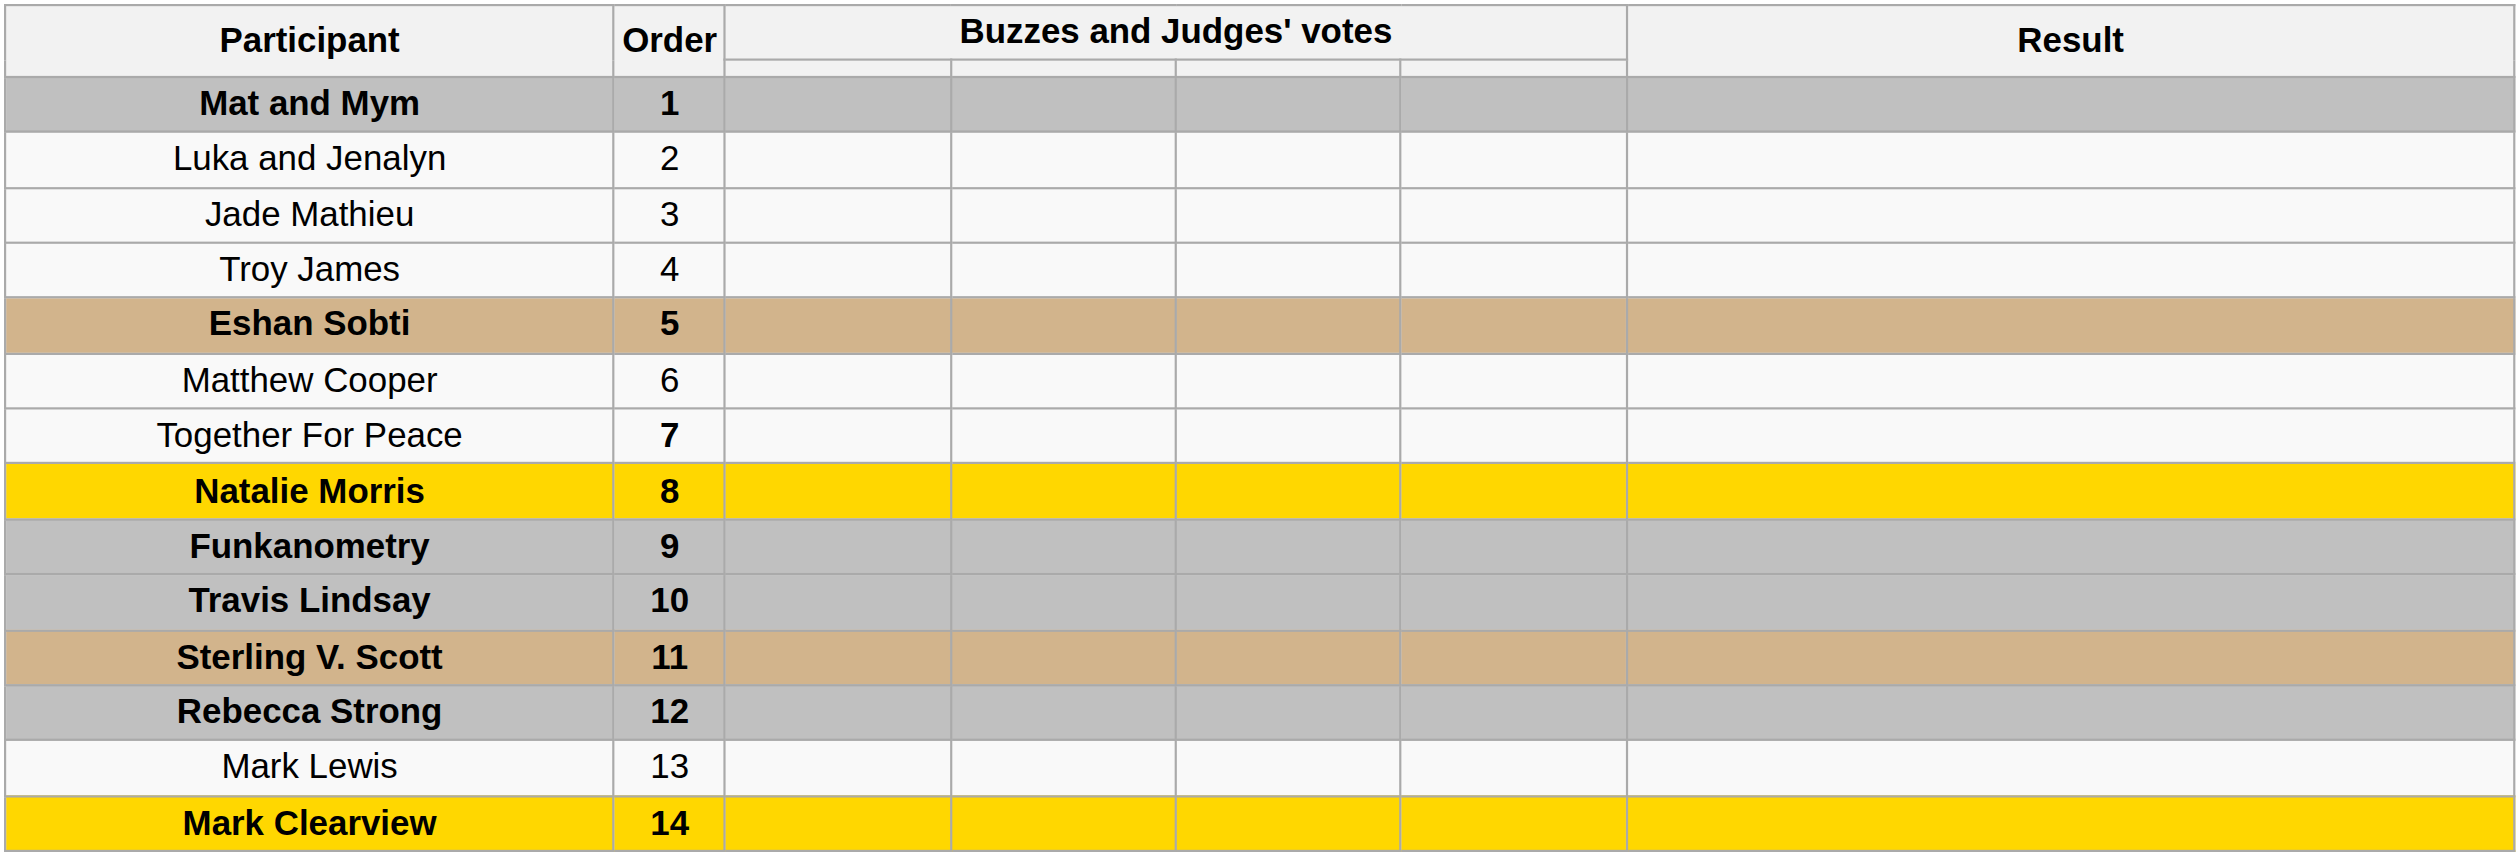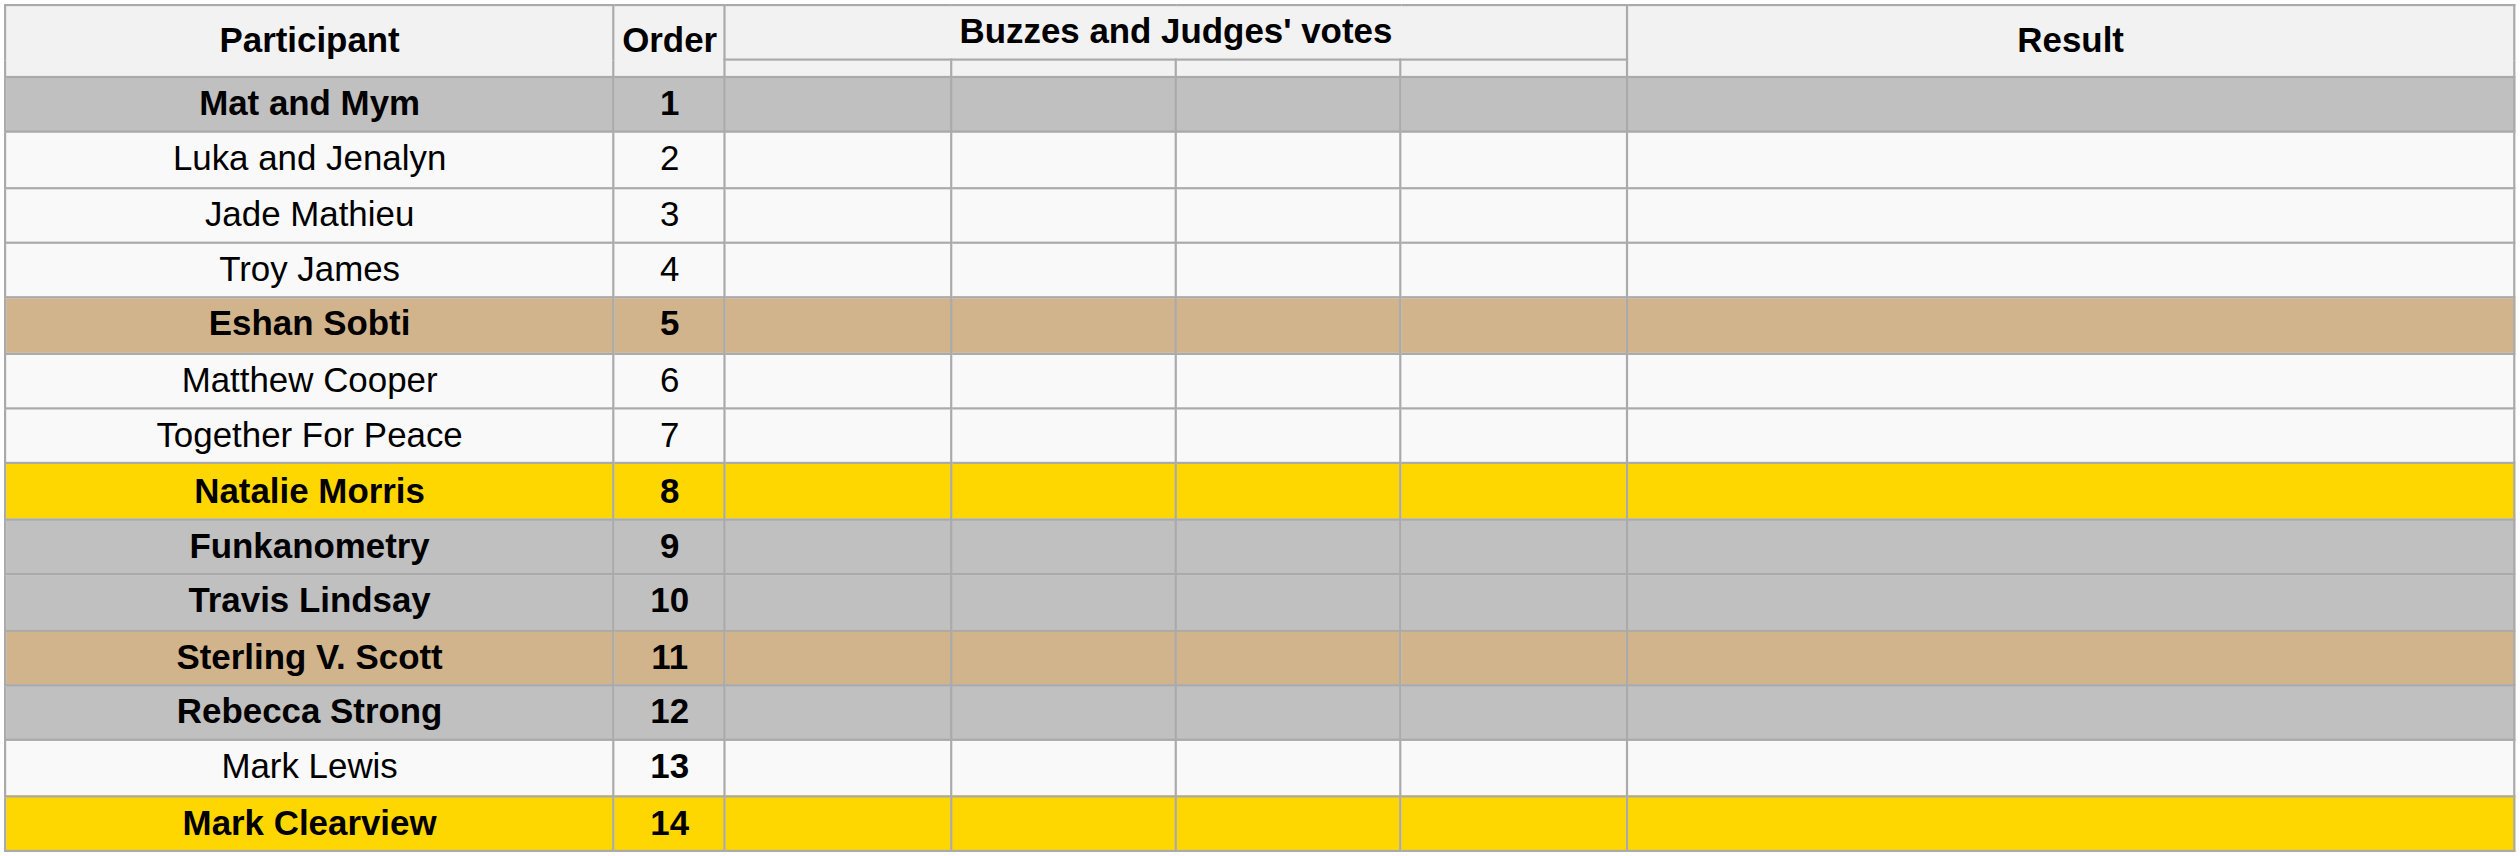(670, 435) bold -> (670, 435) normal
(670, 767) normal -> (670, 767) bold
